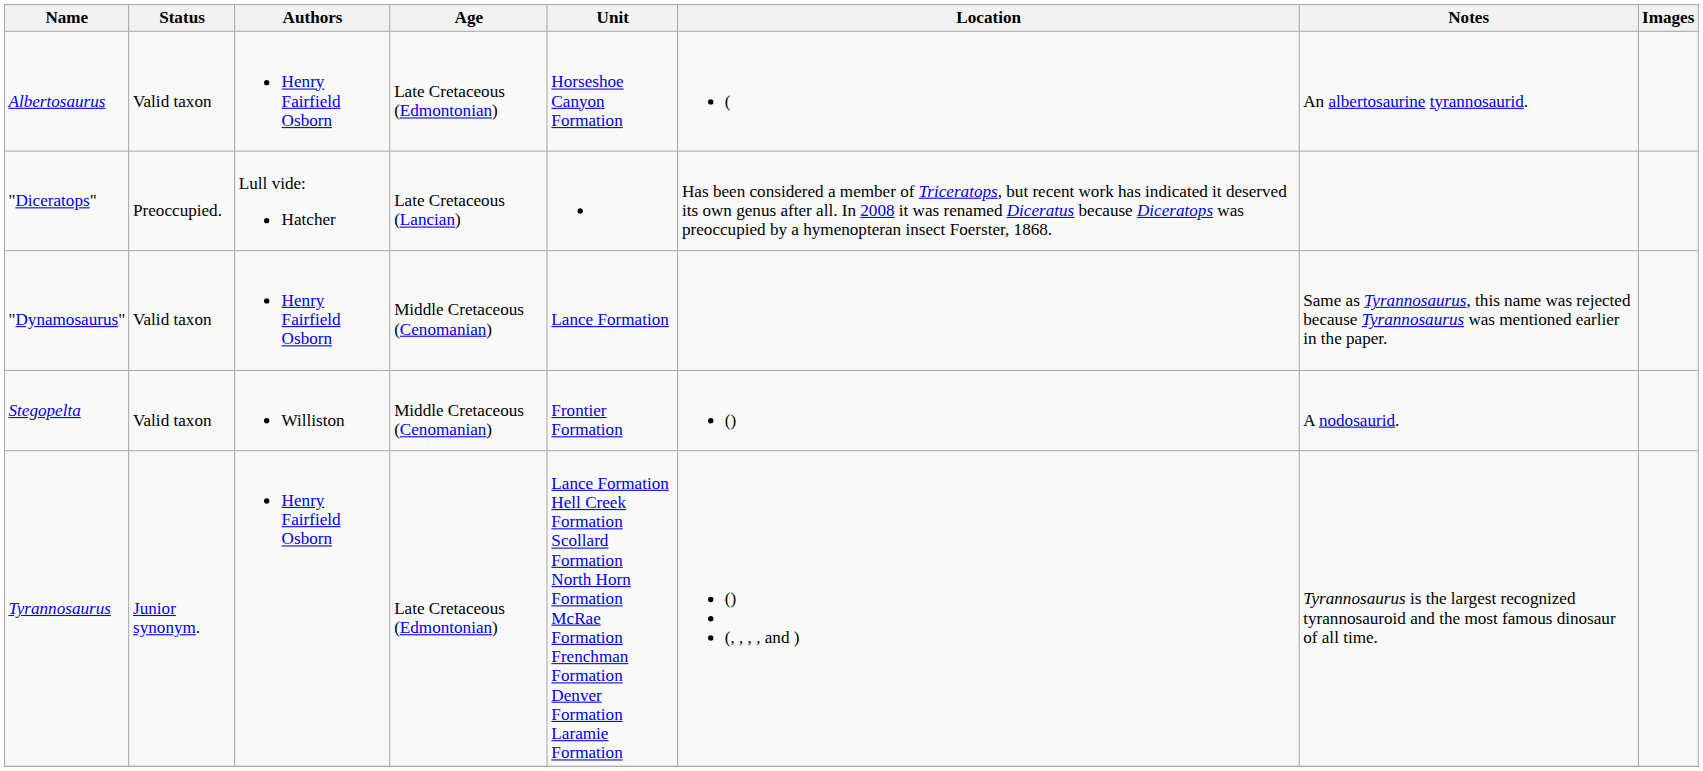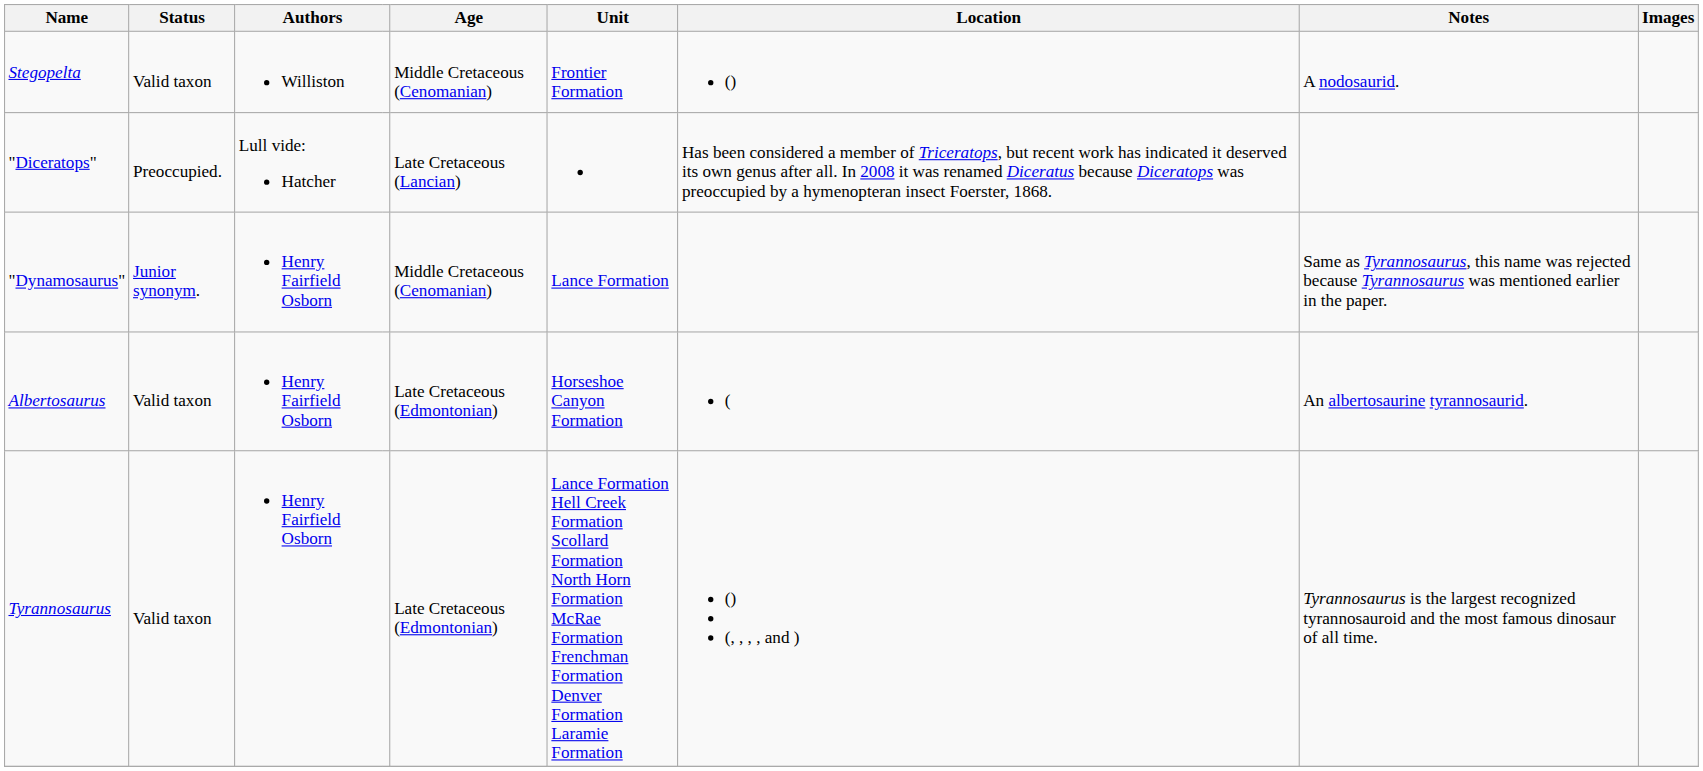rows swapped: (57, 100) <-> (45, 410)
(172, 319) Valid taxon -> (167, 281) Junior synonym.
(167, 618) Junior synonym. -> (172, 618) Valid taxon
